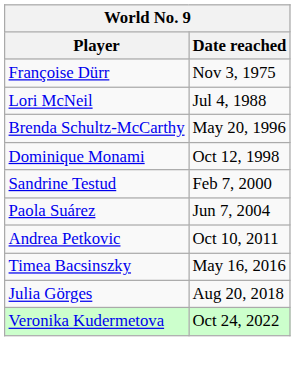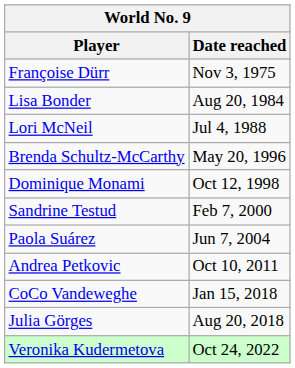+ row: (50, 100)
- row: (70, 266)
+ row: (73, 294)
